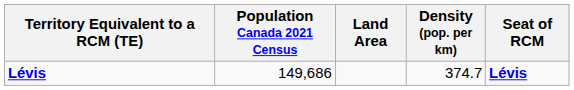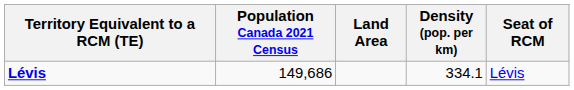(464, 73) 374.7 -> (464, 73) 334.1
(508, 73) bold -> (507, 73) normal
